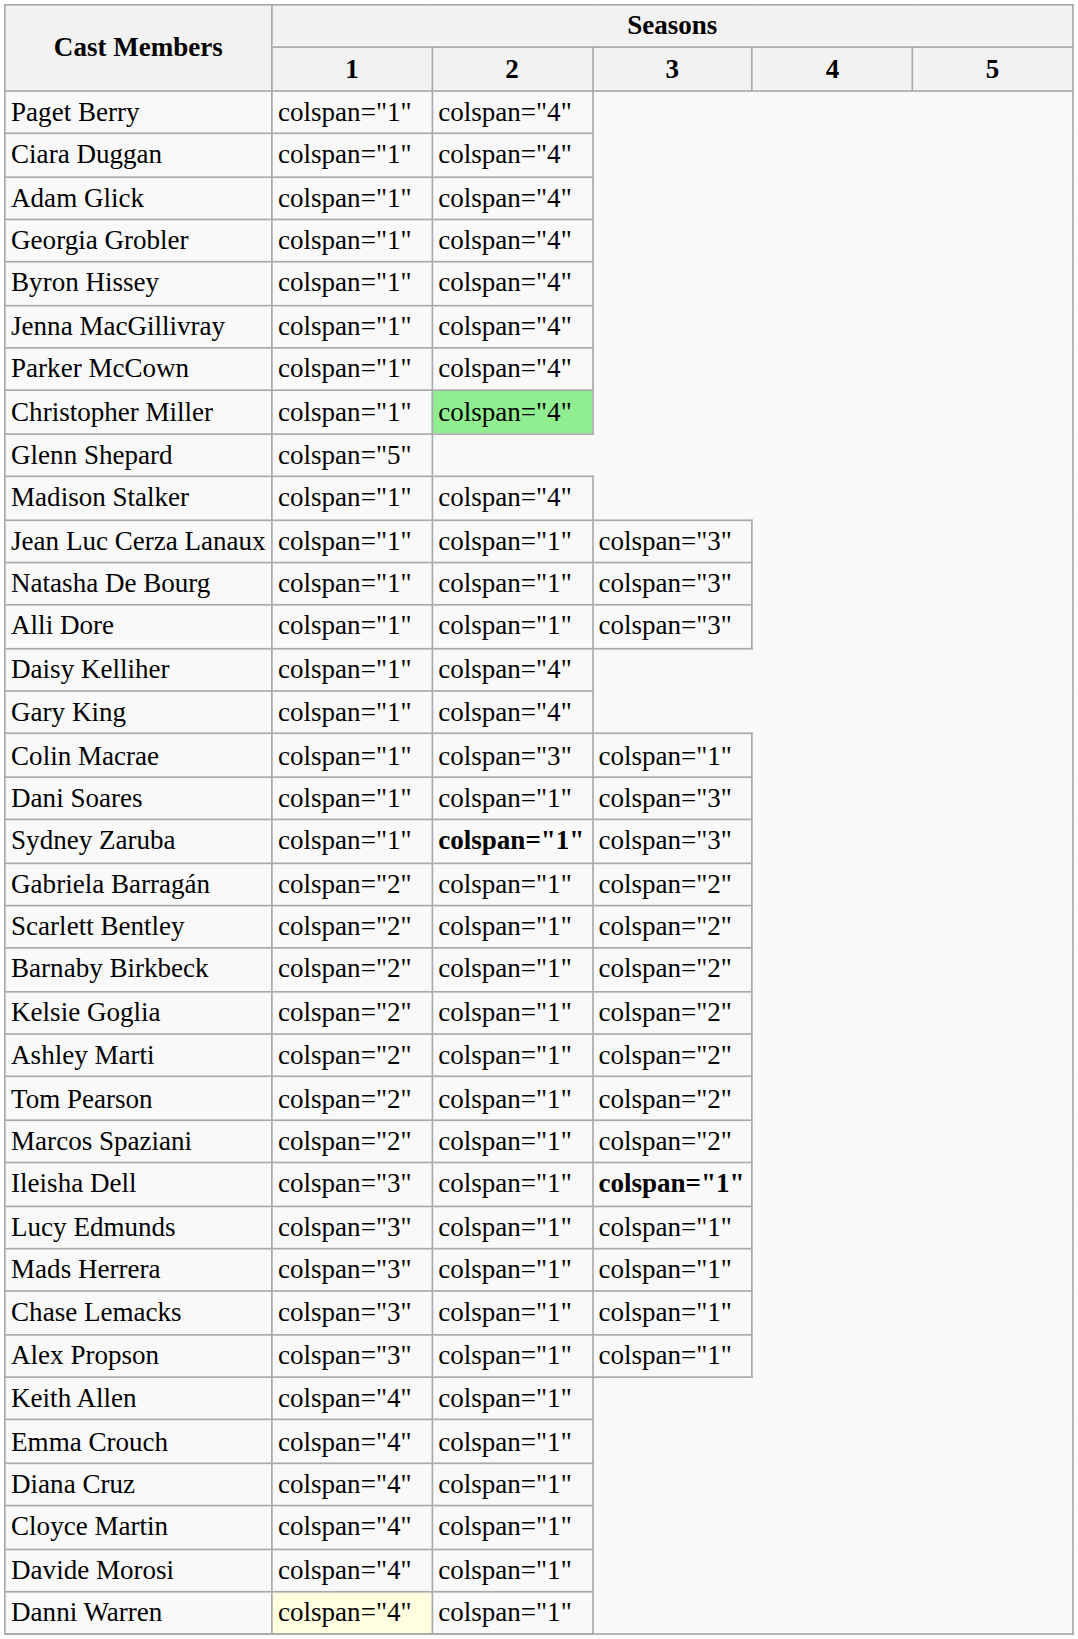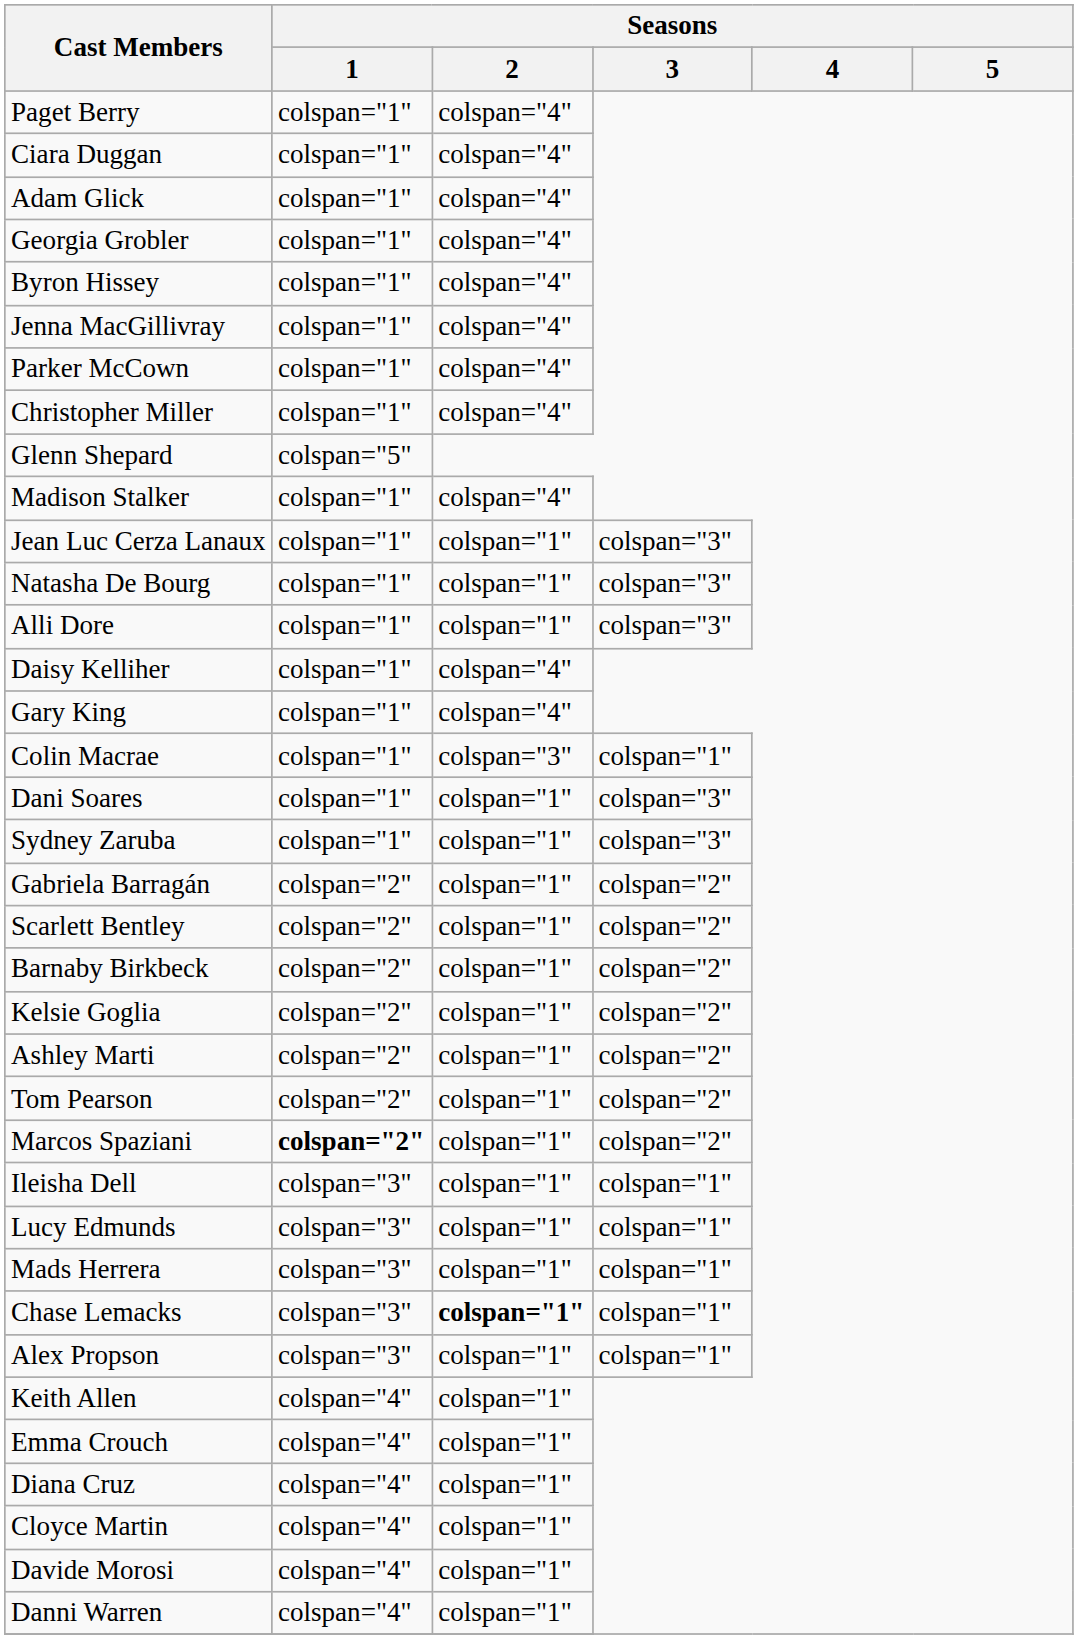(505, 411) lightgreen background -> (505, 411) no background
(511, 840) bold -> (505, 840) normal
(345, 1140) normal -> (351, 1140) bold
(671, 1183) bold -> (665, 1183) normal
(505, 1312) normal -> (511, 1312) bold
(345, 1612) lightyellow background -> (345, 1612) no background
